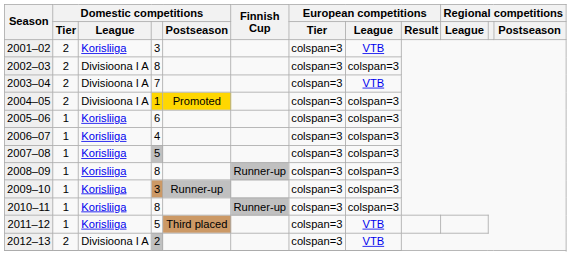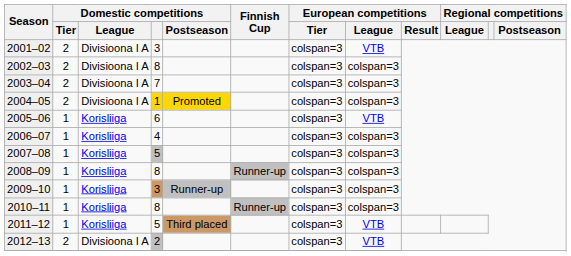(104, 48) Korisliiga -> (115, 48) Divisioona I A
(373, 83) VTB -> (373, 83) colspan=3
(373, 118) colspan=3 -> (373, 118) VTB
